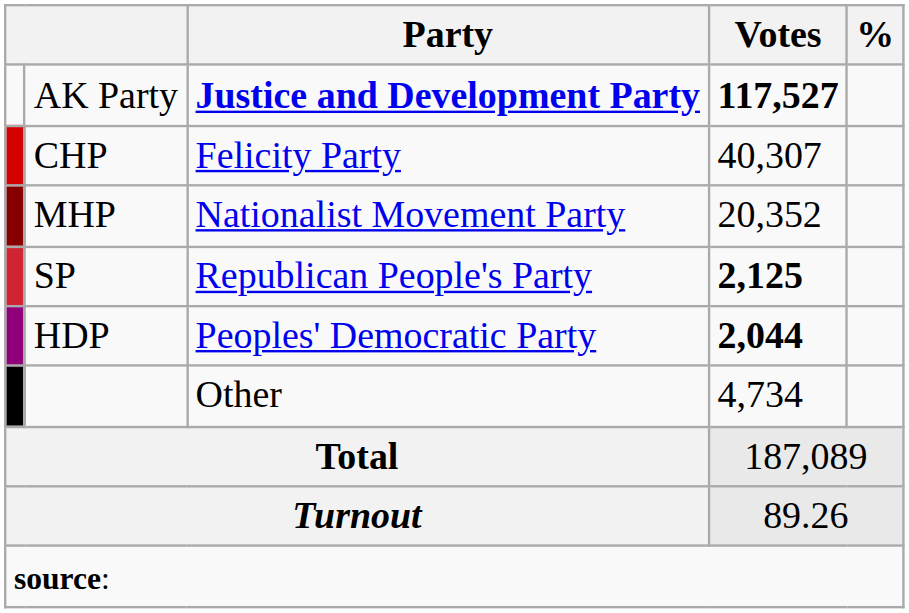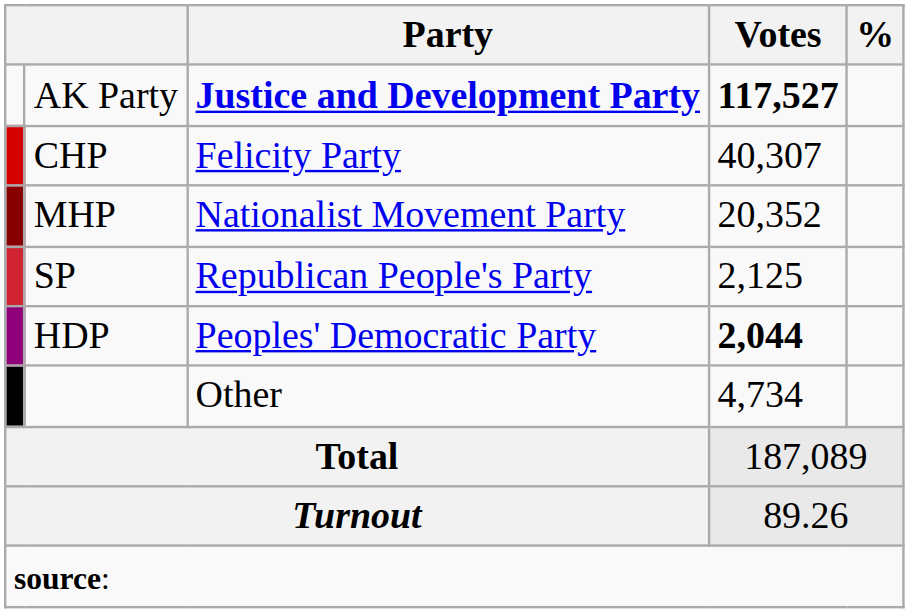(760, 275) bold -> (760, 275) normal
